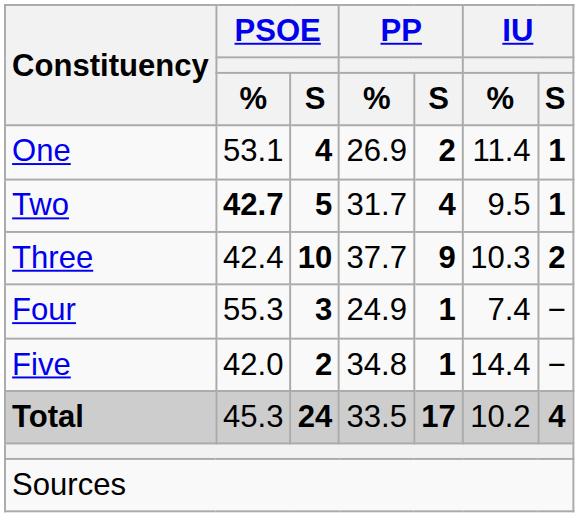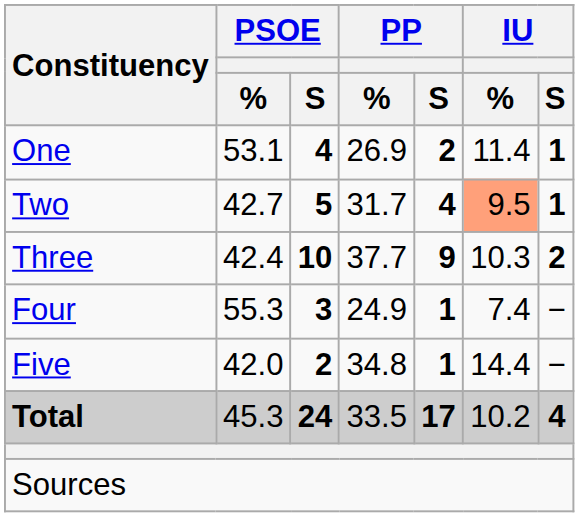(253, 204) bold -> (253, 204) normal
(509, 204) no background -> (509, 204) lightsalmon background
